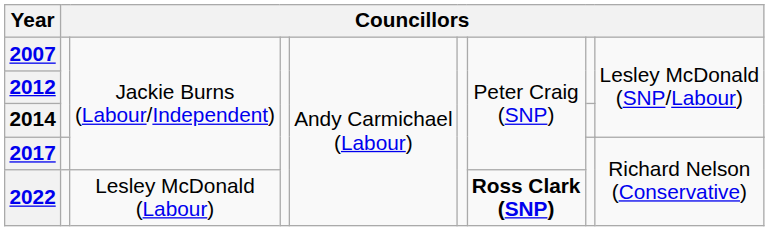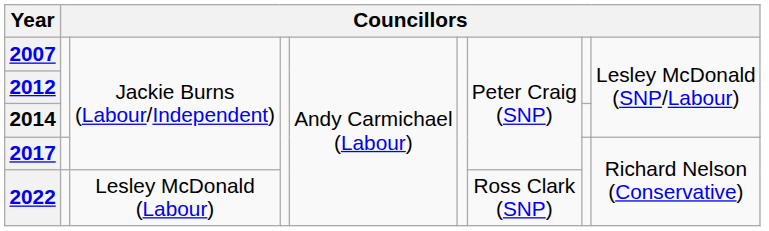(526, 197) bold -> (524, 197) normal
